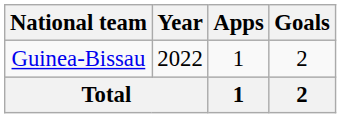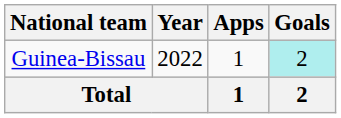(302, 58) no background -> (302, 58) paleturquoise background
